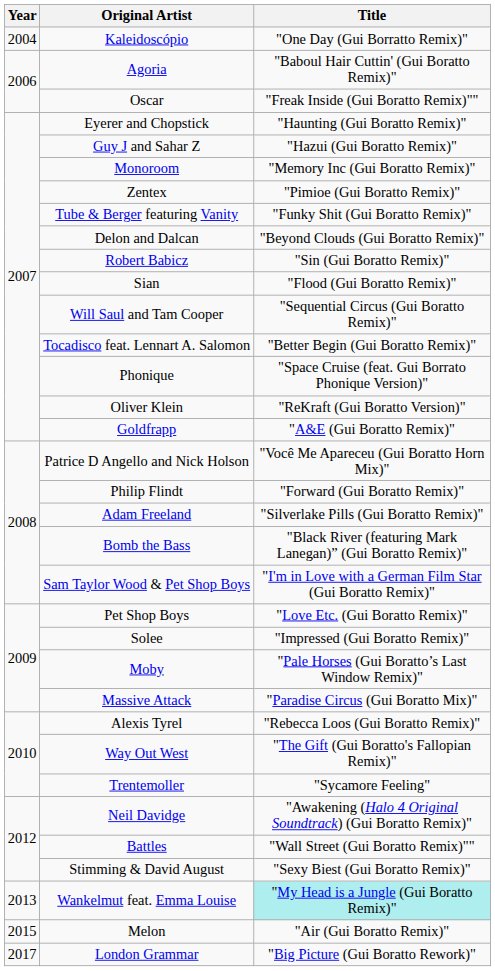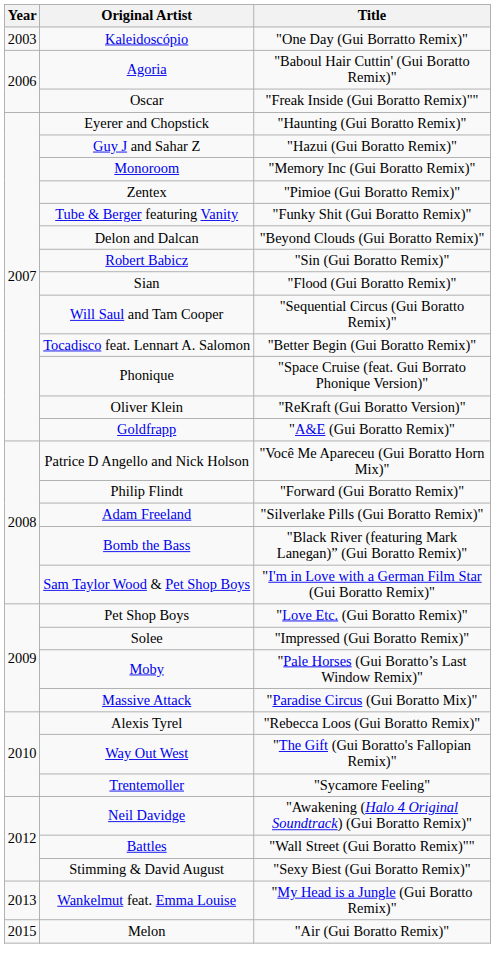(22, 38) 2004 -> (22, 38) 2003
(372, 900) paleturquoise background -> (372, 900) no background
- row: (147, 954)
